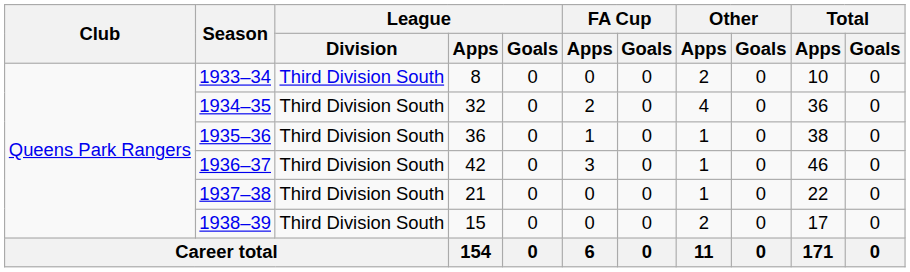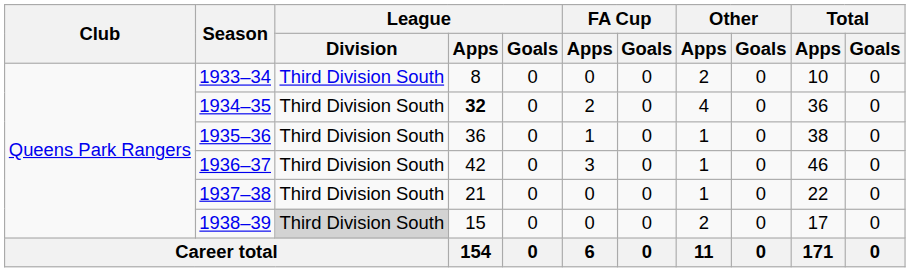(476, 106) normal -> (476, 106) bold
(362, 223) no background -> (362, 223) lightgrey background
